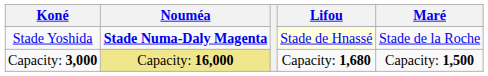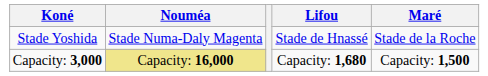(185, 37) bold -> (185, 37) normal
(326, 37) lightyellow background -> (322, 37) no background
